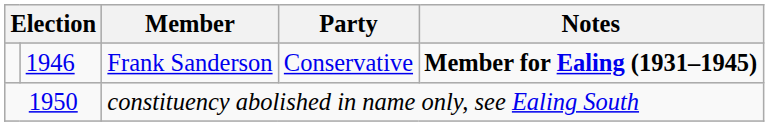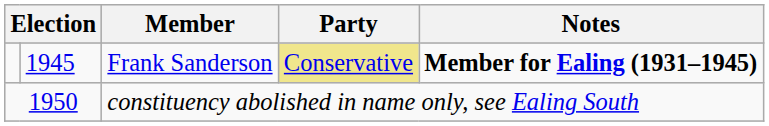(50, 62) 1946 -> (50, 62) 1945
(348, 62) no background -> (348, 62) khaki background
